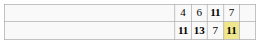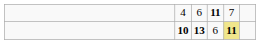(183, 30) 11 -> (183, 30) 10
(215, 30) 7 -> (215, 30) 6
